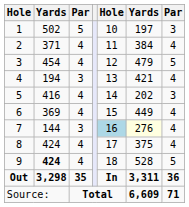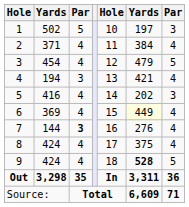(144, 112) no background -> (144, 112) lightyellow background
(81, 128) normal -> (81, 128) bold
(112, 128) lightblue background -> (112, 128) no background
(144, 128) lightyellow background -> (144, 128) no background
(51, 161) bold -> (51, 161) normal
(144, 161) normal -> (144, 161) bold
